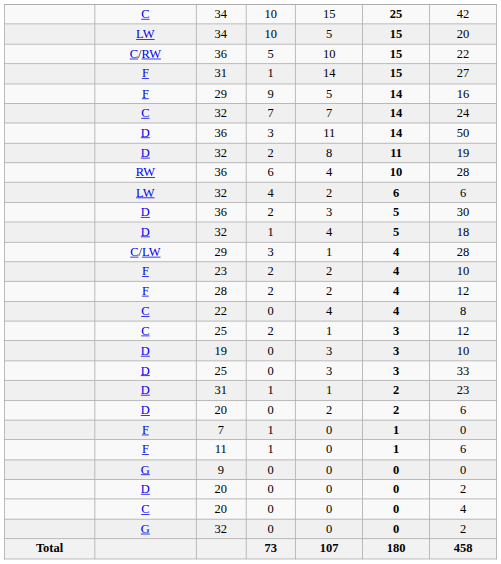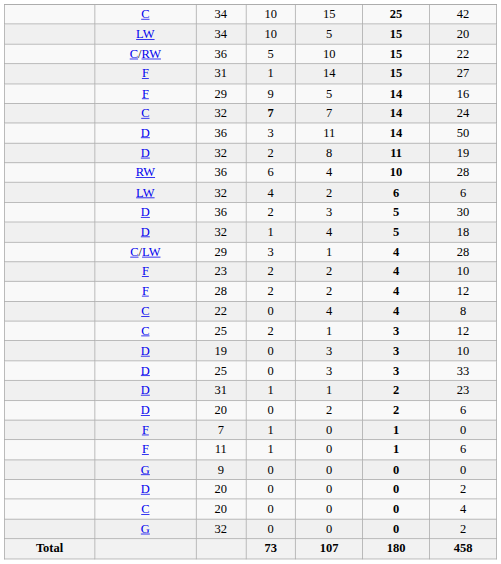(271, 113) normal -> (271, 113) bold
